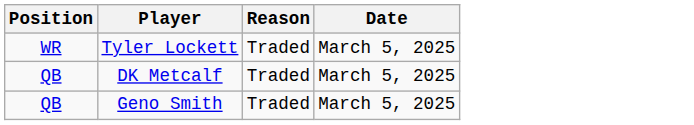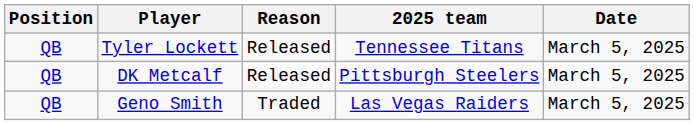+ column: (439, 19)
(51, 48) WR -> (51, 48) QB
(278, 48) Traded -> (289, 48) Released
(278, 76) Traded -> (289, 76) Released
